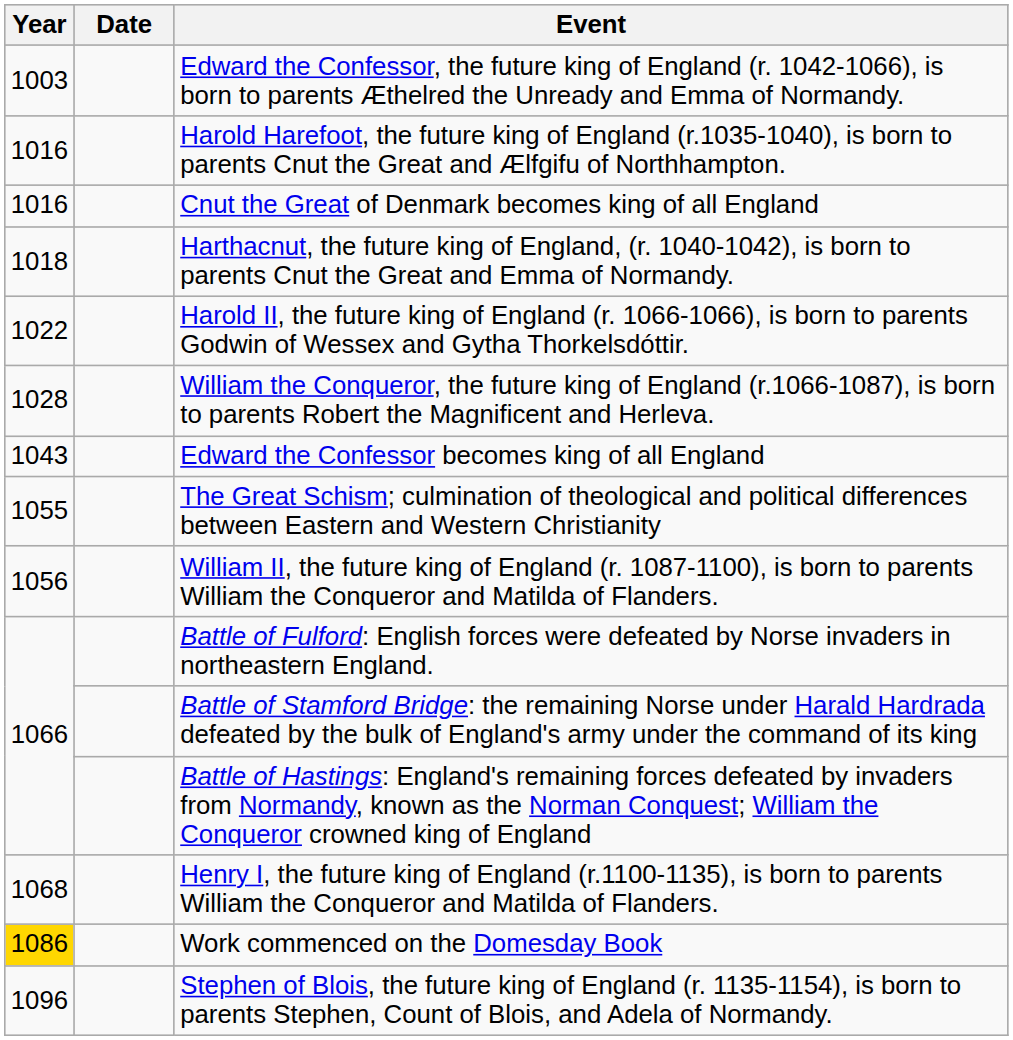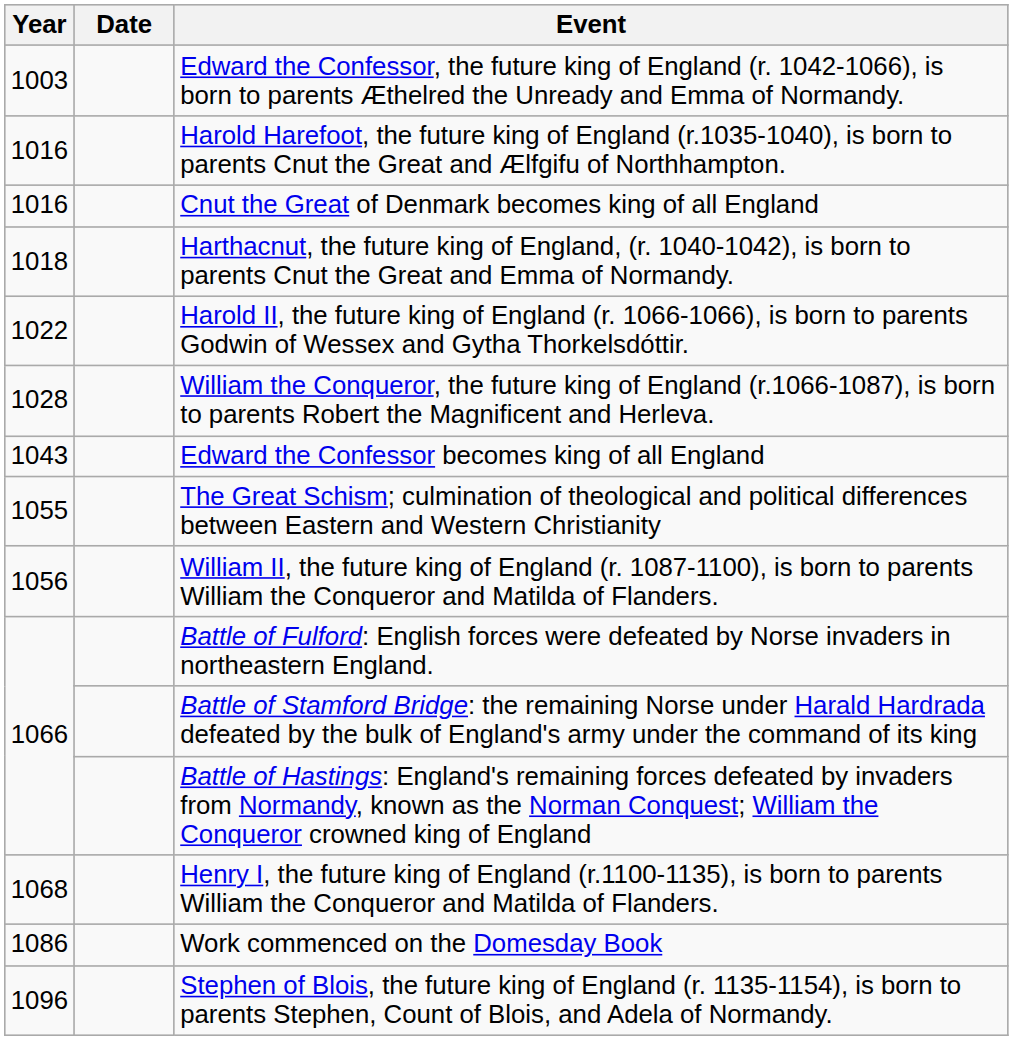(39, 944) gold background -> (39, 944) no background
